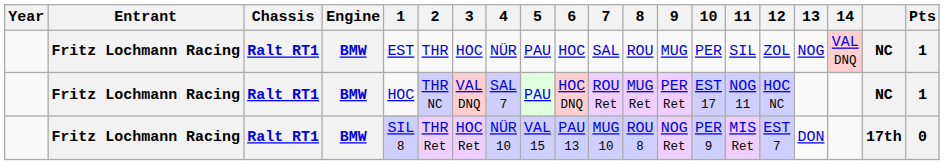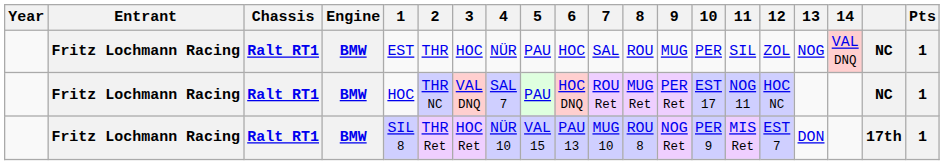(923, 137) 0 -> (923, 137) 1
